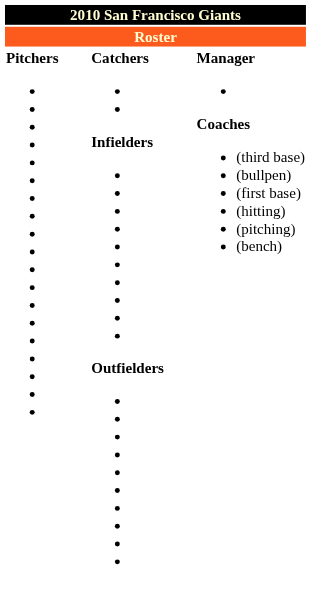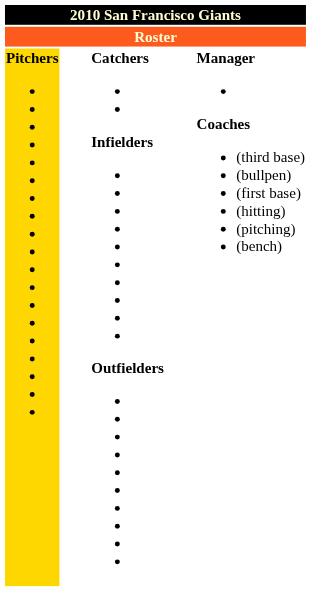(32, 235) no background -> (32, 235) gold background
